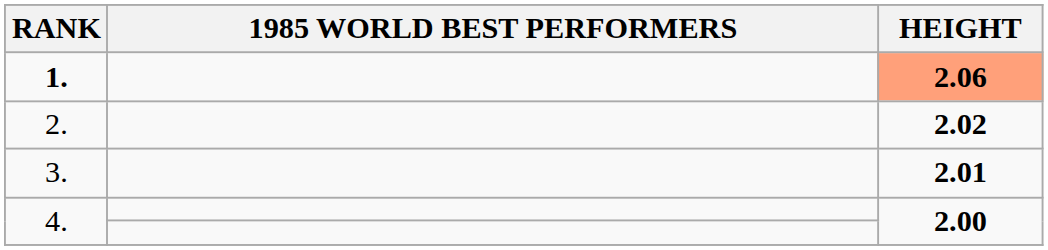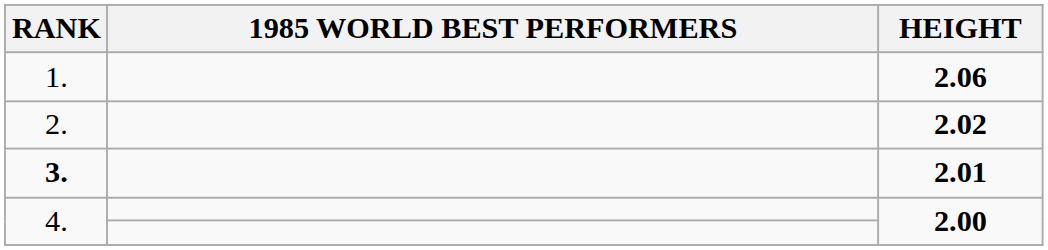(56, 76) bold -> (56, 76) normal
(960, 76) lightsalmon background -> (960, 76) no background
(56, 172) normal -> (56, 172) bold
